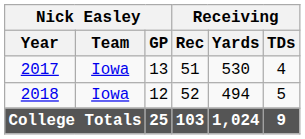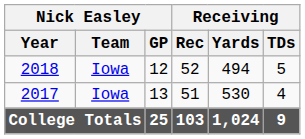rows swapped: (40, 69) <-> (40, 95)
